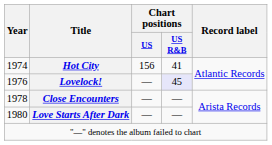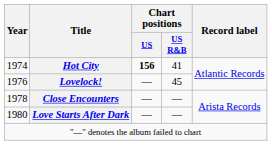(147, 65) normal -> (147, 65) bold
(177, 82) lavender background -> (177, 82) no background
